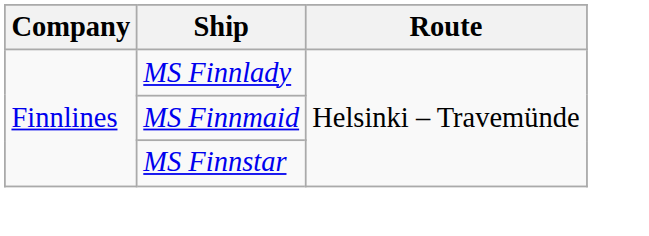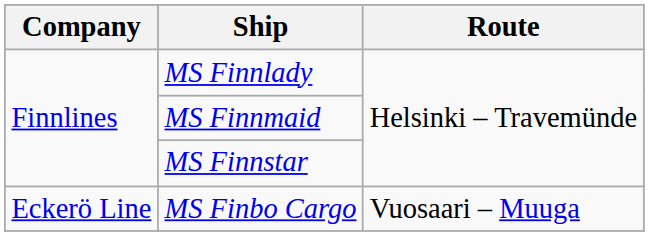+ row: (261, 207)
